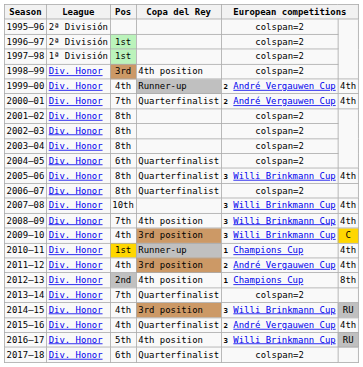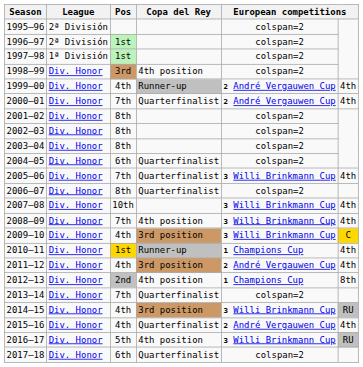(123, 176) 8th -> (123, 176) 7th
